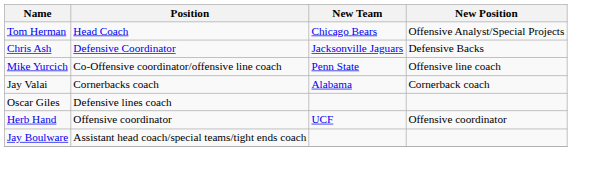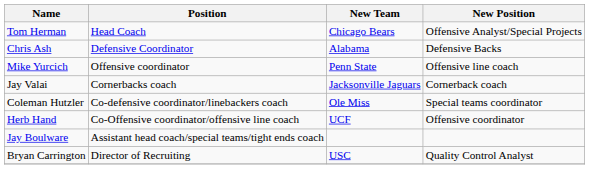(357, 48) Jacksonville Jaguars -> (349, 48) Alabama
(178, 66) Co-Offensive coordinator/offensive line coach -> (140, 66) Offensive coordinator
(332, 84) Alabama -> (375, 84) Jacksonville Jaguars
- row: (33, 102)
+ row: (45, 102)
(123, 119) Offensive coordinator -> (195, 119) Co-Offensive coordinator/offensive line coach
+ row: (46, 155)
